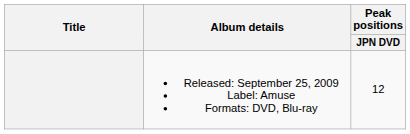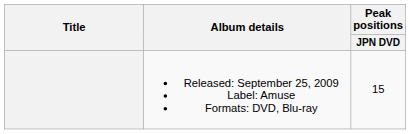(378, 89) 12 -> (378, 89) 15
